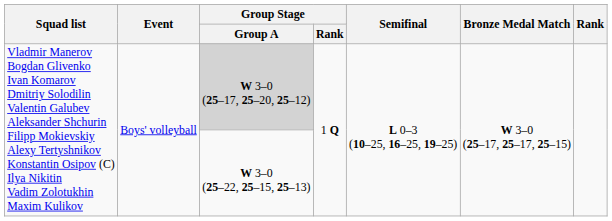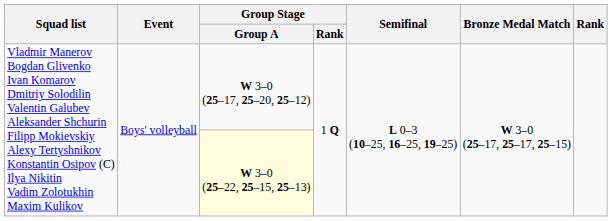(256, 94) lightgrey background -> (256, 94) no background
(256, 180) no background -> (256, 180) lightyellow background
